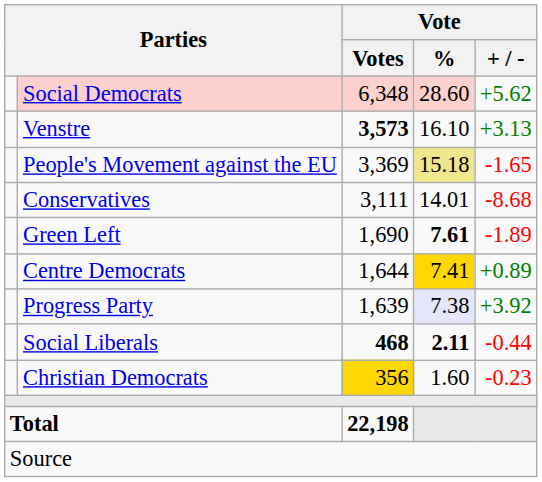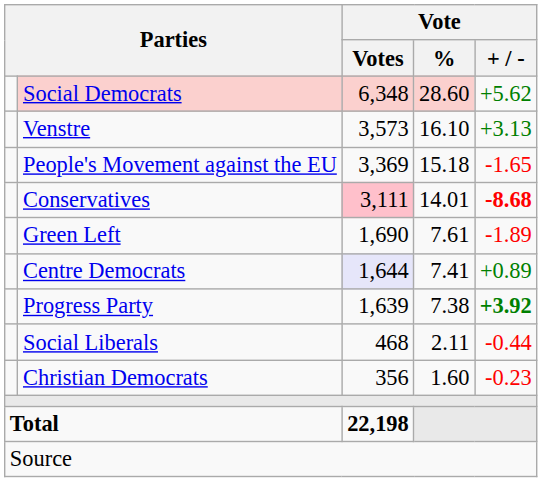(384, 128) bold -> (384, 128) normal
(444, 164) khaki background -> (444, 164) no background
(384, 199) no background -> (384, 199) pink background
(508, 199) normal -> (508, 199) bold
(450, 235) bold -> (450, 235) normal
(384, 270) no background -> (384, 270) lavender background
(450, 270) gold background -> (450, 270) no background
(450, 306) lavender background -> (450, 306) no background
(506, 306) normal -> (506, 306) bold
(392, 341) bold -> (392, 341) normal
(450, 341) bold -> (450, 341) normal
(392, 377) gold background -> (392, 377) no background
